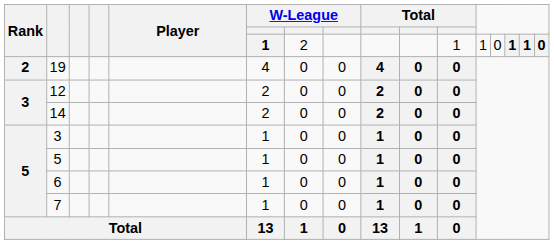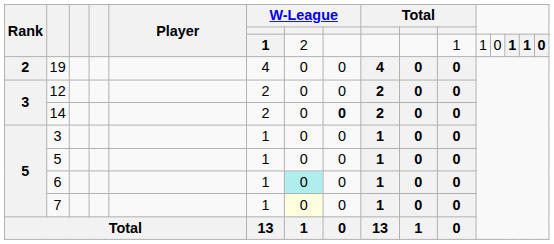(342, 113) normal -> (342, 113) bold
(304, 182) no background -> (304, 182) paleturquoise background
(304, 205) no background -> (304, 205) lightyellow background
